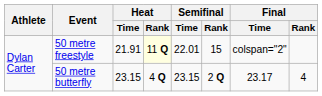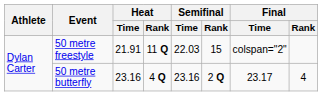(157, 50) lightyellow background -> (157, 50) no background
(187, 50) 22.01 -> (187, 50) 22.03
(128, 77) 23.15 -> (128, 77) 23.16
(187, 77) 23.15 -> (187, 77) 23.16
